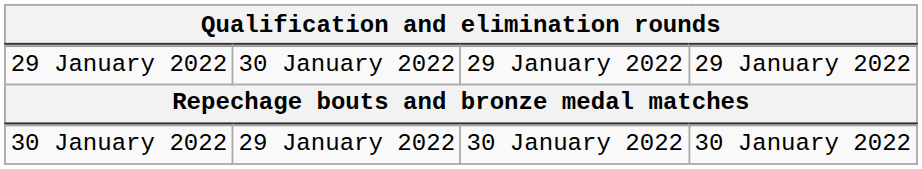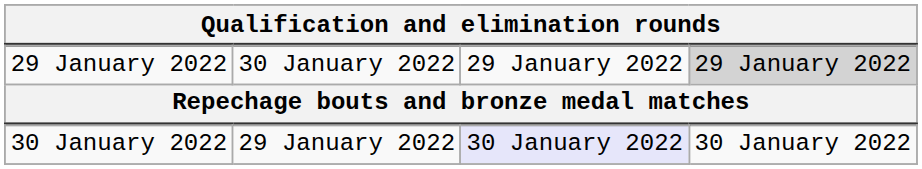(803, 65) no background -> (803, 65) lightgrey background
(575, 144) no background -> (575, 144) lavender background
